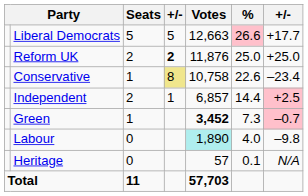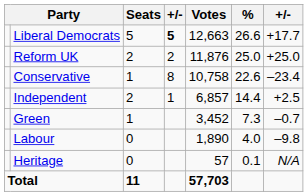(171, 35) normal -> (171, 35) bold
(248, 35) pink background -> (248, 35) no background
(171, 56) bold -> (171, 56) normal
(171, 77) khaki background -> (171, 77) no background
(287, 98) pink background -> (287, 98) no background
(212, 118) bold -> (212, 118) normal
(287, 118) pink background -> (287, 118) no background
(212, 139) paleturquoise background -> (212, 139) no background
